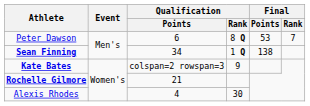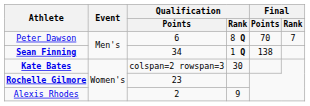(265, 38) 53 -> (265, 38) 70
(238, 66) 9 -> (238, 66) 30
(177, 80) 21 -> (177, 80) 23
(177, 94) 4 -> (177, 94) 2
(238, 94) 30 -> (238, 94) 9
